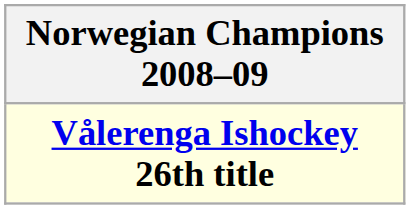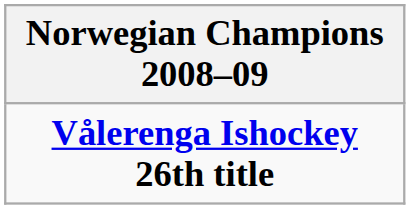(205, 152) lightyellow background -> (205, 152) no background
